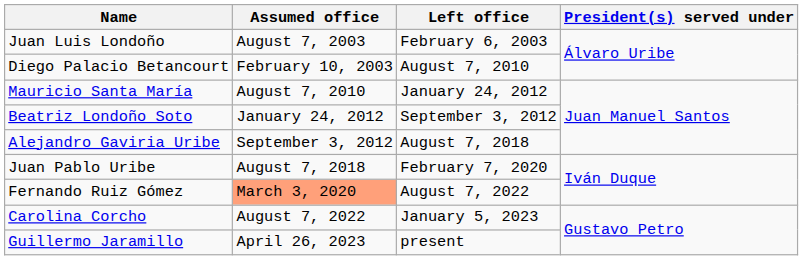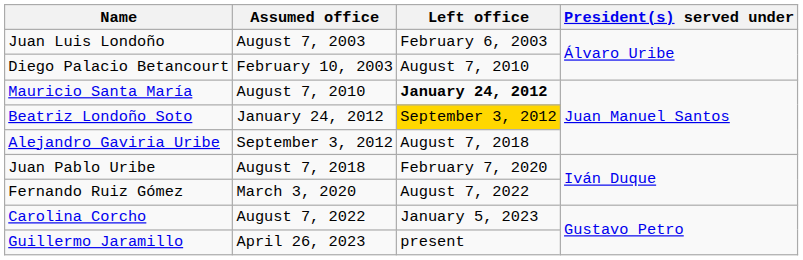(474, 92) normal -> (474, 92) bold
(479, 117) no background -> (479, 117) gold background
(296, 192) lightsalmon background -> (296, 192) no background
